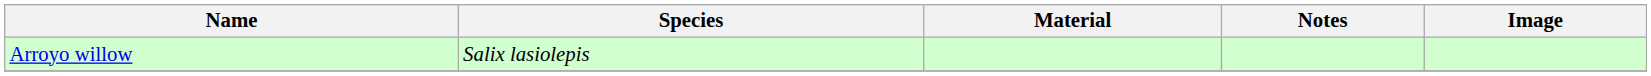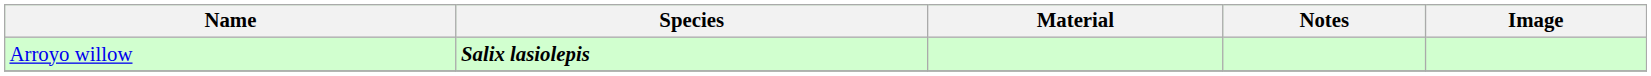(526, 53) normal -> (525, 53) bold
